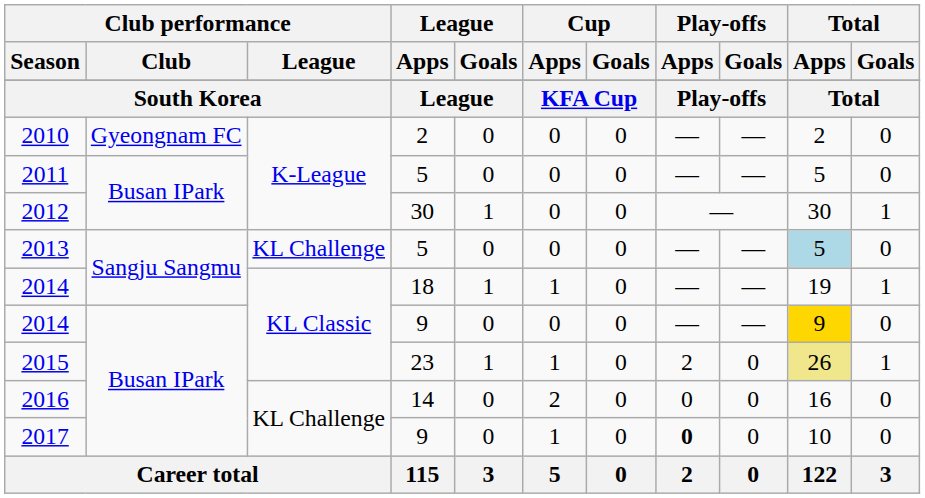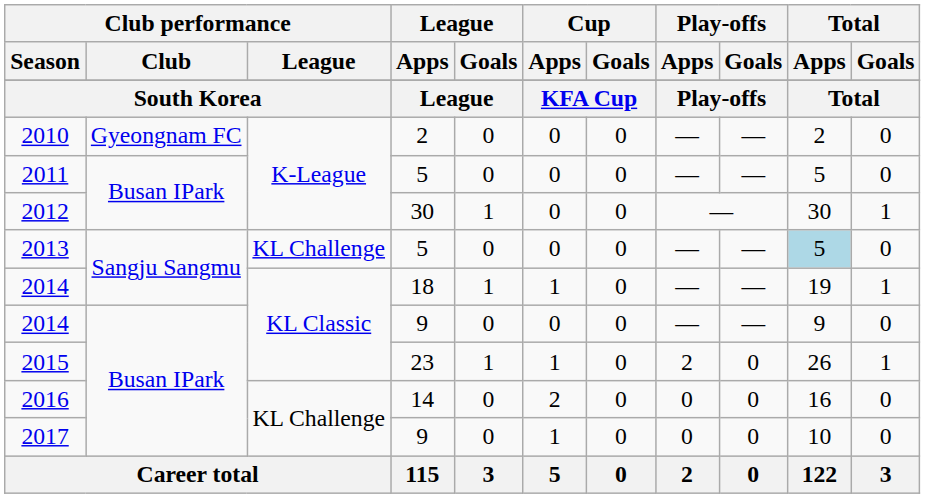(819, 323) gold background -> (819, 323) no background
(819, 361) khaki background -> (819, 361) no background
(687, 436) bold -> (687, 436) normal
